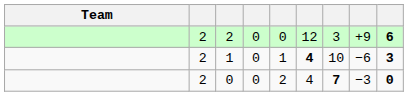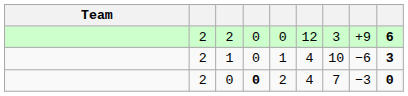(310, 59) bold -> (310, 59) normal
(256, 80) normal -> (256, 80) bold
(336, 80) bold -> (336, 80) normal
